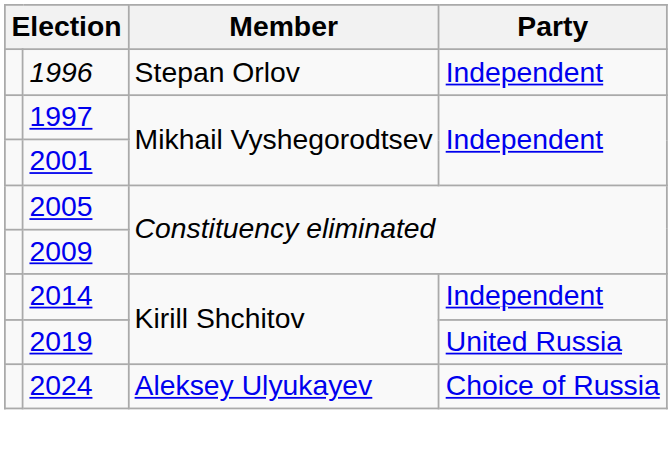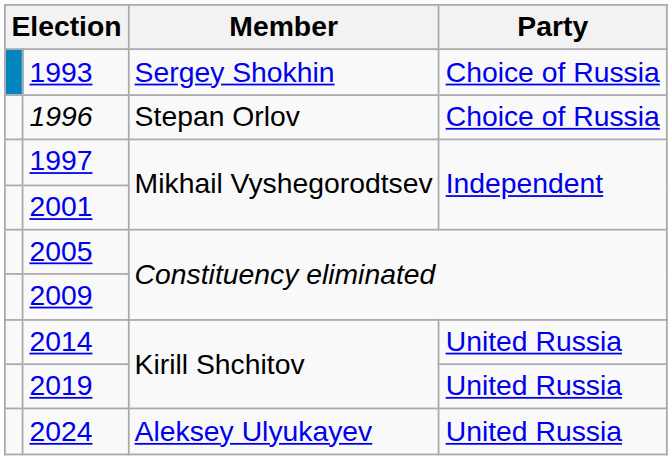+ row: (61, 71)
(524, 71) Independent -> (553, 116) Choice of Russia
(524, 296) Independent -> (534, 341) United Russia
(553, 386) Choice of Russia -> (534, 431) United Russia
